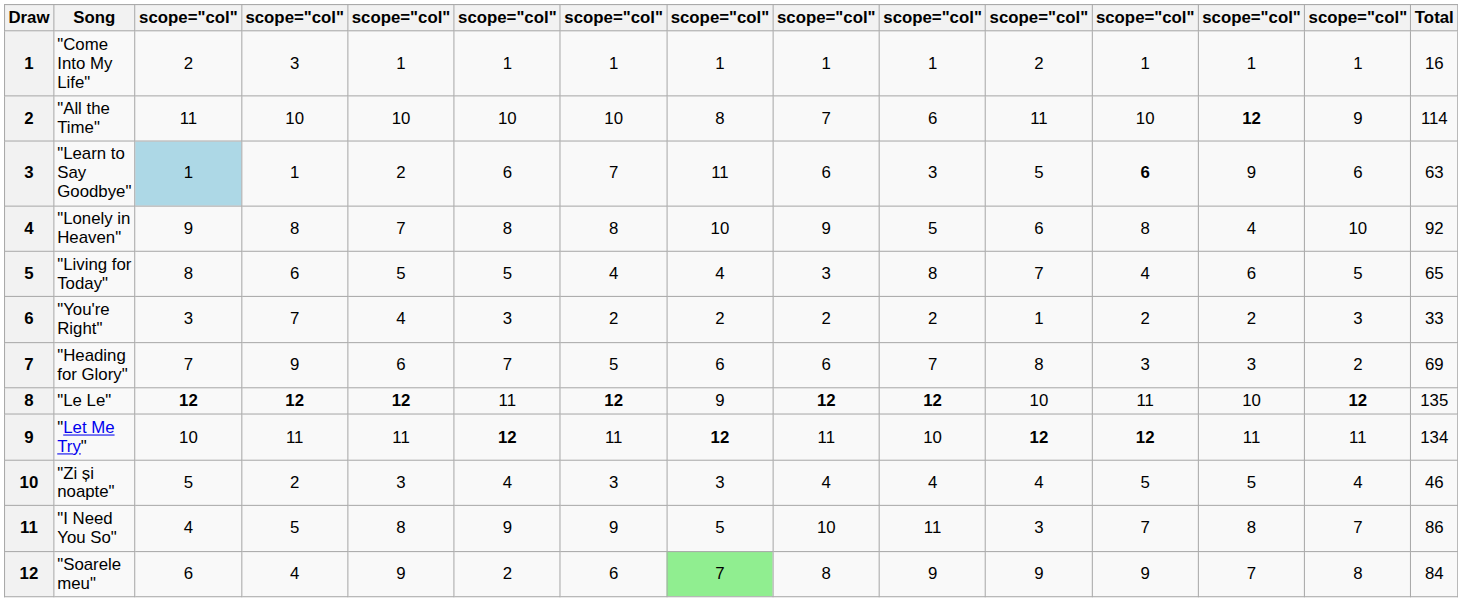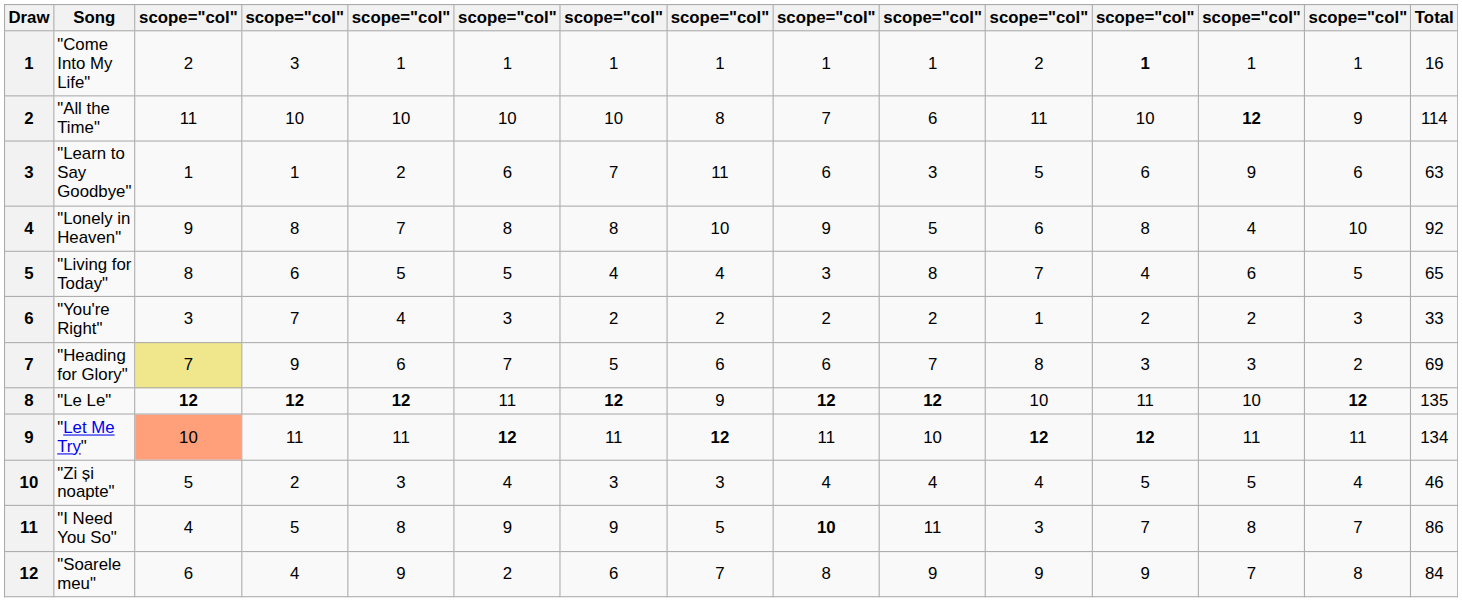(1145, 63) normal -> (1145, 63) bold
(188, 173) lightblue background -> (188, 173) no background
(1145, 173) bold -> (1145, 173) normal
(188, 364) no background -> (188, 364) khaki background
(188, 437) no background -> (188, 437) lightsalmon background
(826, 528) normal -> (826, 528) bold
(720, 573) lightgreen background -> (720, 573) no background
